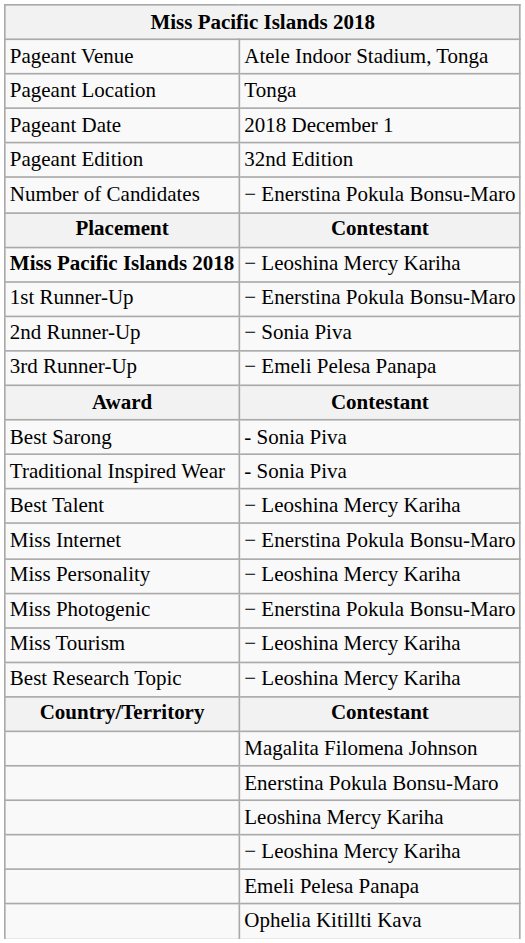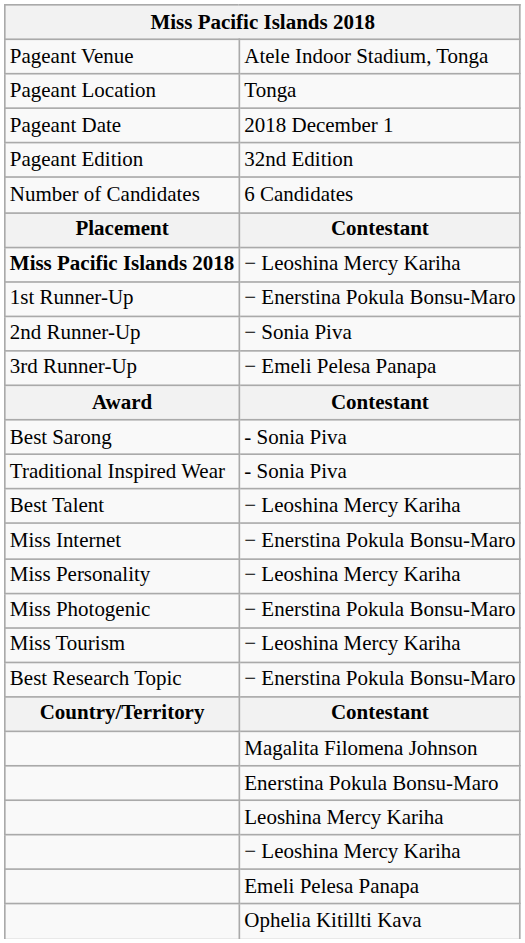(380, 194) − Enerstina Pokula Bonsu-Maro -> (299, 194) 6 Candidates
(352, 678) − Leoshina Mercy Kariha -> (380, 678) − Enerstina Pokula Bonsu-Maro
